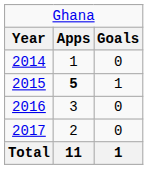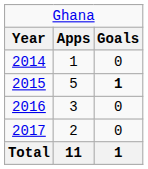(74, 85) bold -> (74, 85) normal
(118, 85) normal -> (118, 85) bold
